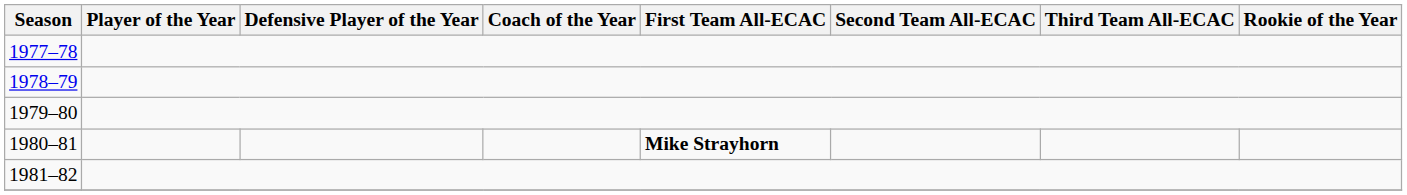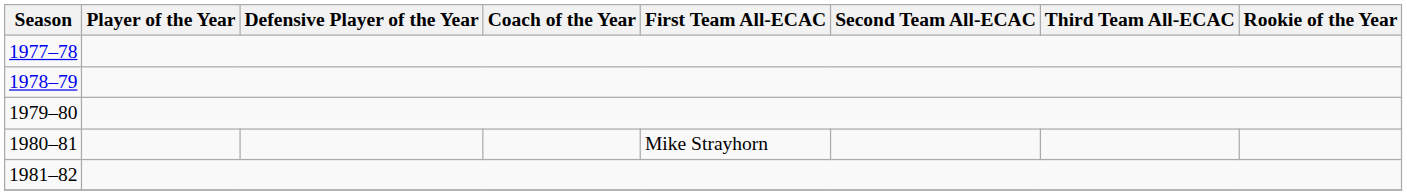(712, 143) bold -> (707, 143) normal
